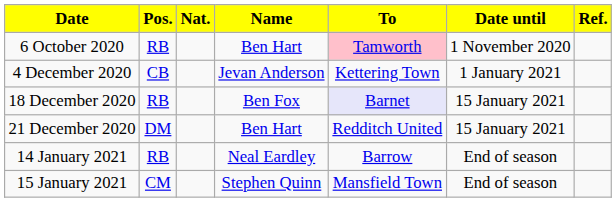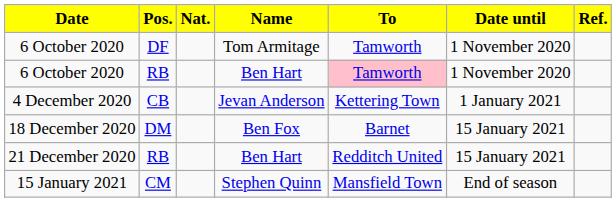+ row: (72, 46)
(158, 101) RB -> (158, 128) DM
(387, 101) lavender background -> (387, 128) no background
(158, 128) DM -> (158, 156) RB
- row: (72, 156)
